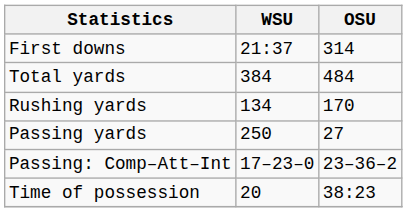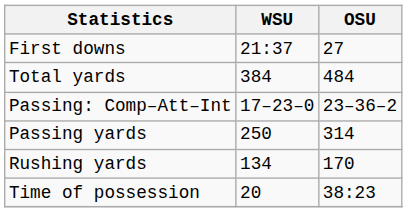(339, 49) 314 -> (333, 49) 27
rows swapped: (78, 106) <-> (120, 164)
(333, 135) 27 -> (339, 135) 314
